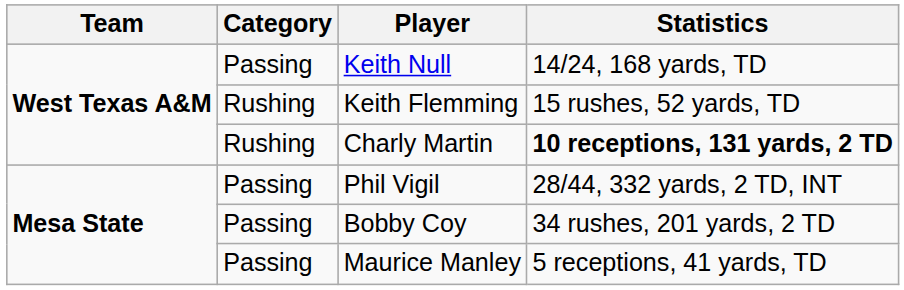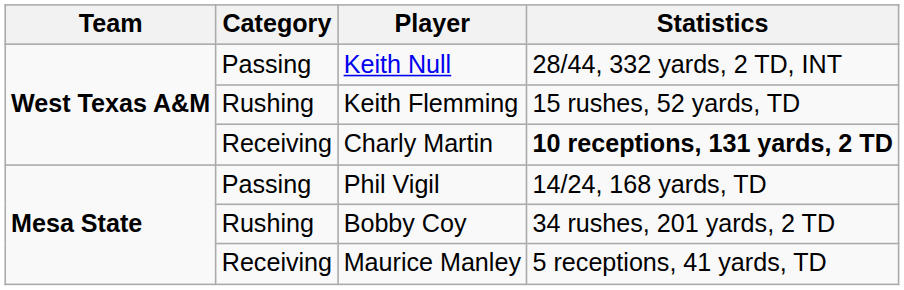(650, 64) 14/24, 168 yards, TD -> (687, 64) 28/44, 332 yards, 2 TD, INT
(269, 144) Rushing -> (277, 144) Receiving
(687, 183) 28/44, 332 yards, 2 TD, INT -> (650, 183) 14/24, 168 yards, TD
(268, 223) Passing -> (268, 223) Rushing
(268, 263) Passing -> (277, 263) Receiving
